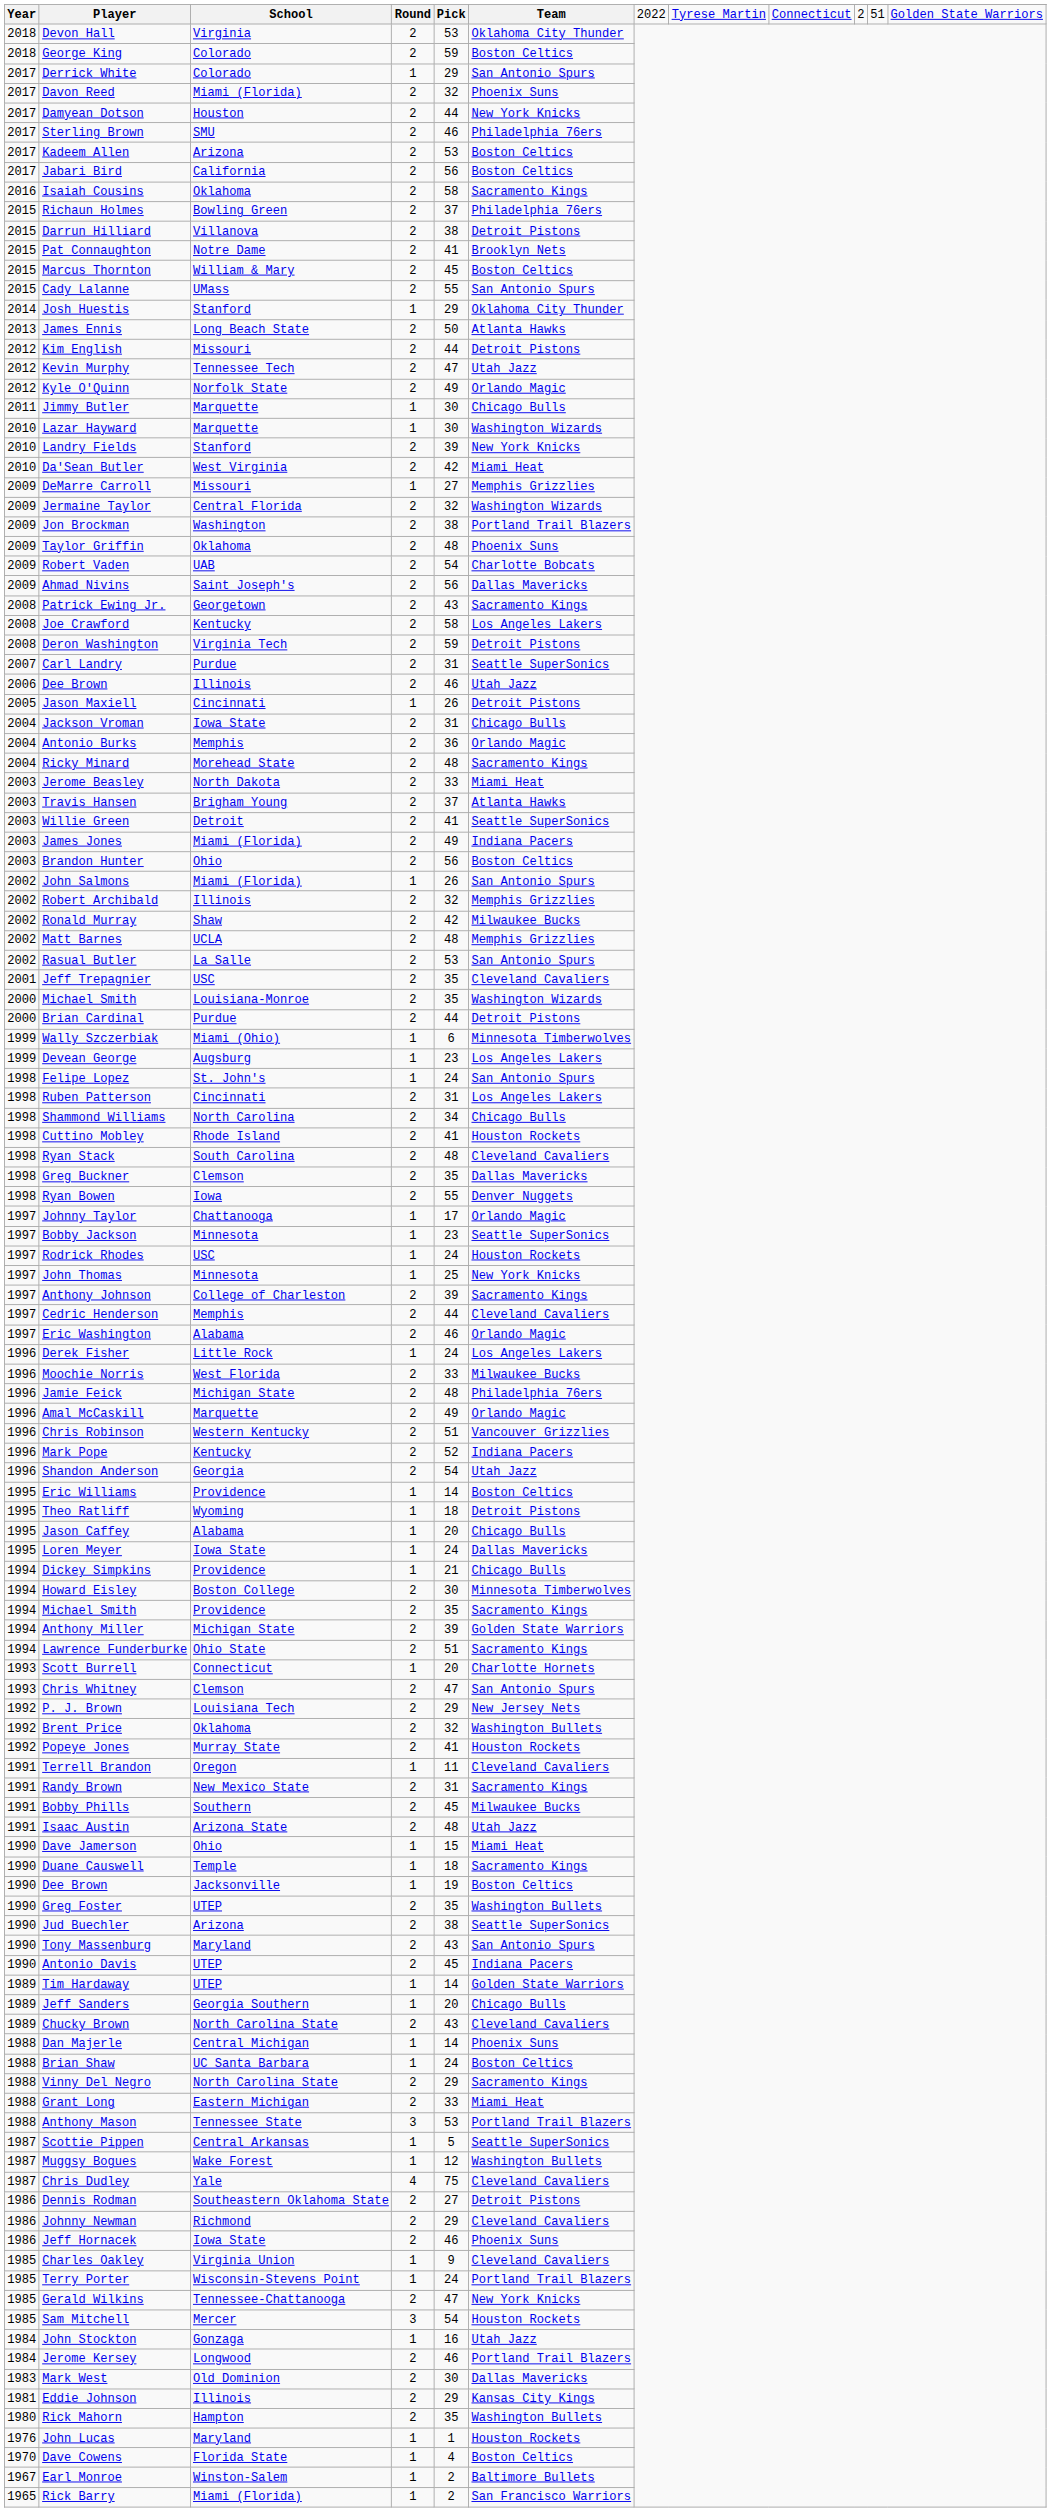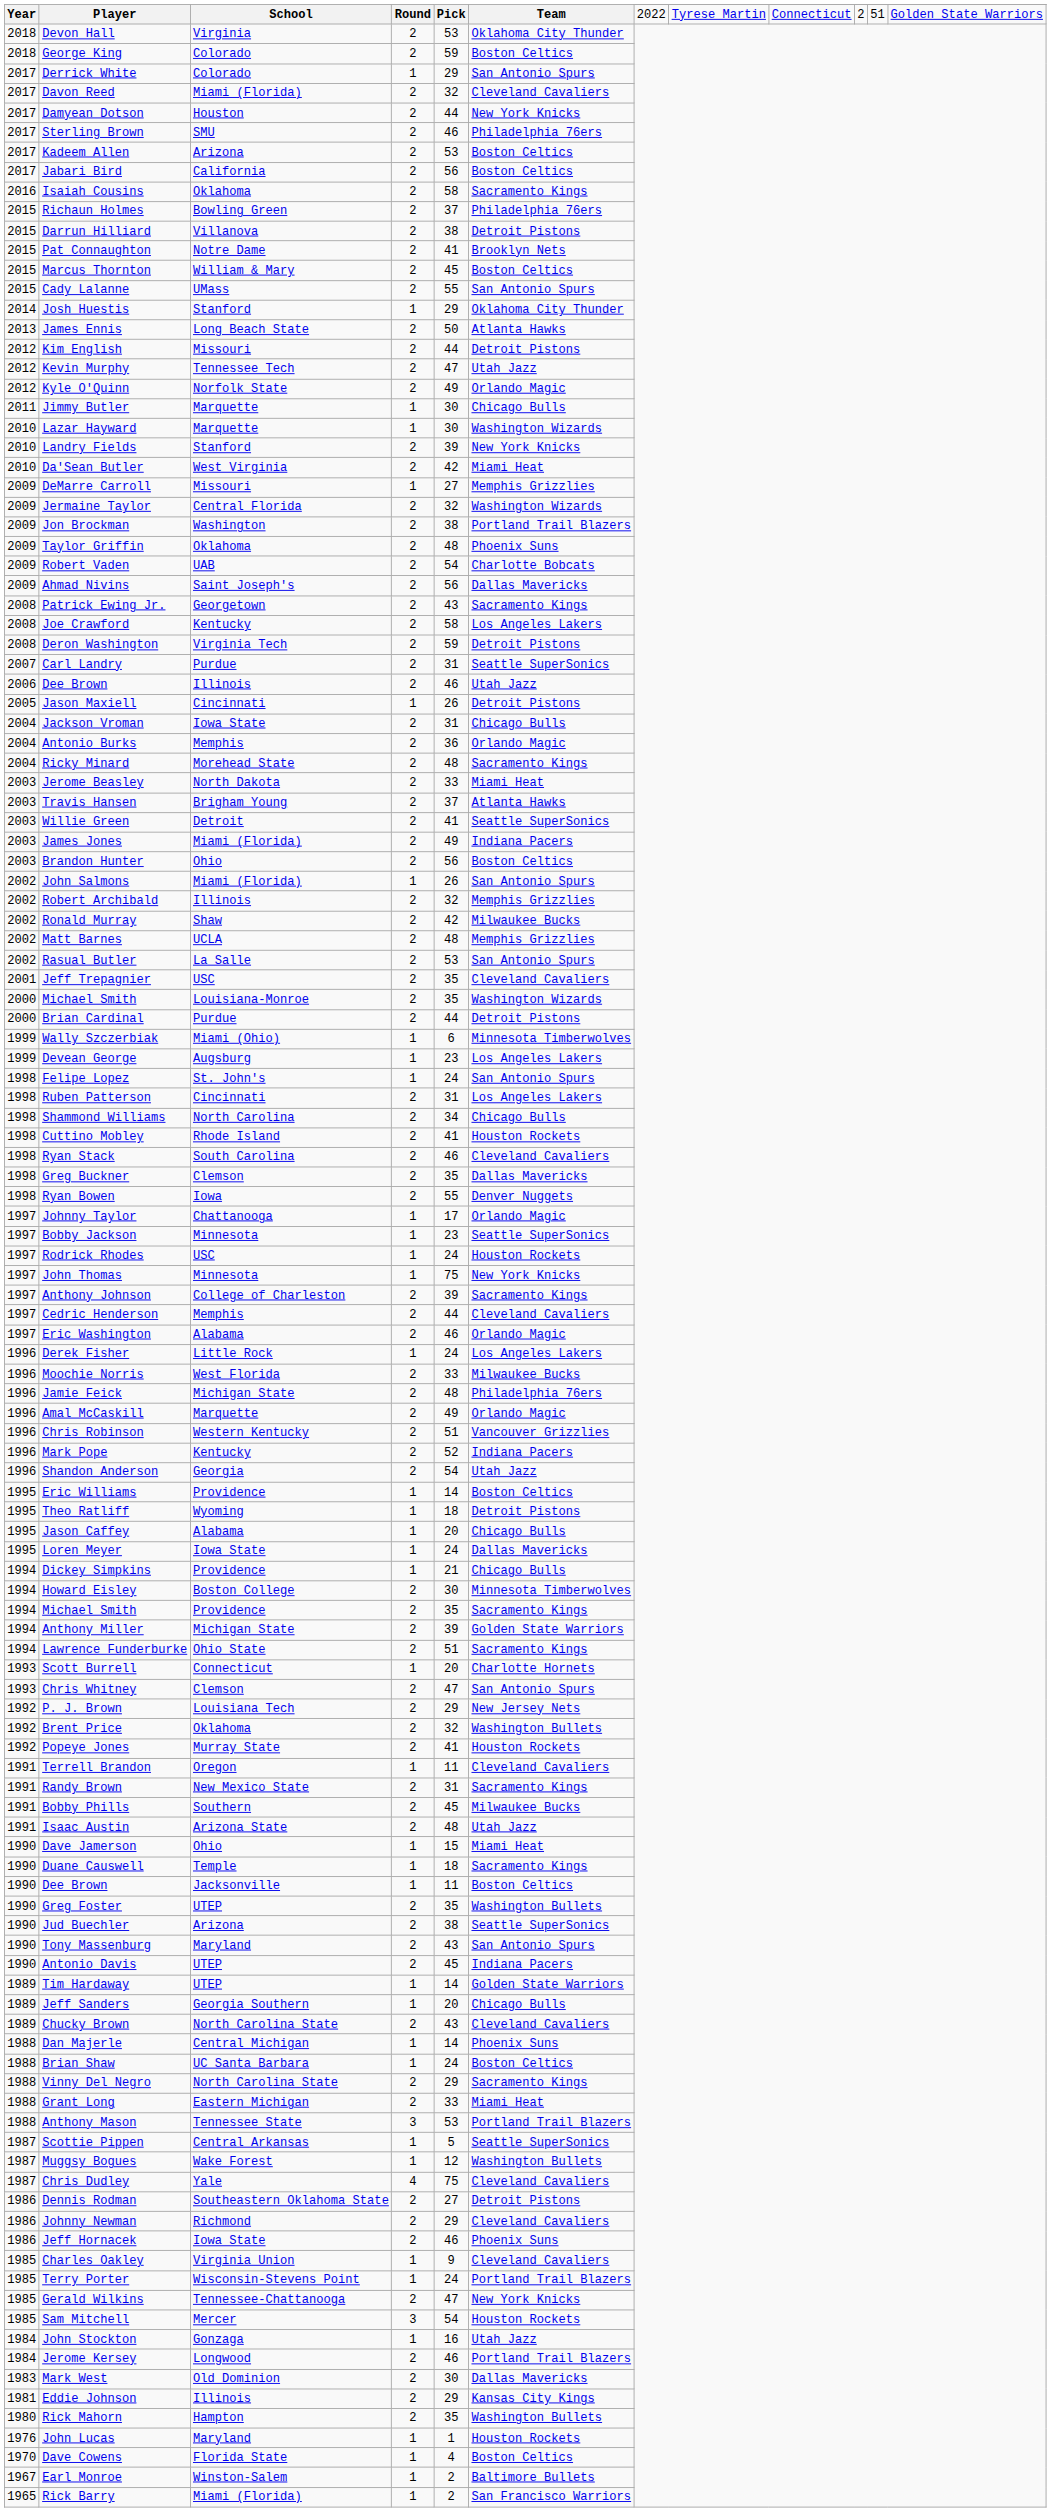(515, 93) Phoenix Suns -> (540, 93) Cleveland Cavaliers
(451, 1157) 48 -> (451, 1157) 46
(451, 1275) 25 -> (451, 1275) 75
(451, 1886) 19 -> (451, 1886) 11
